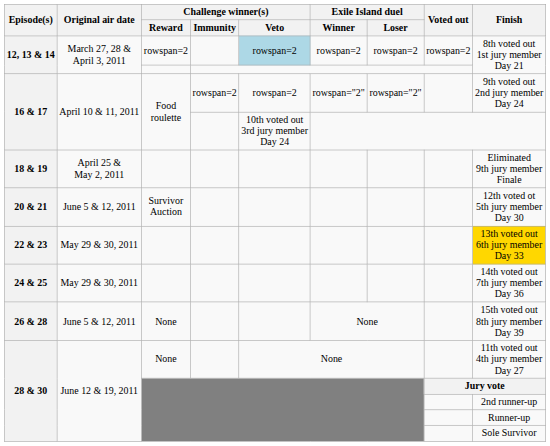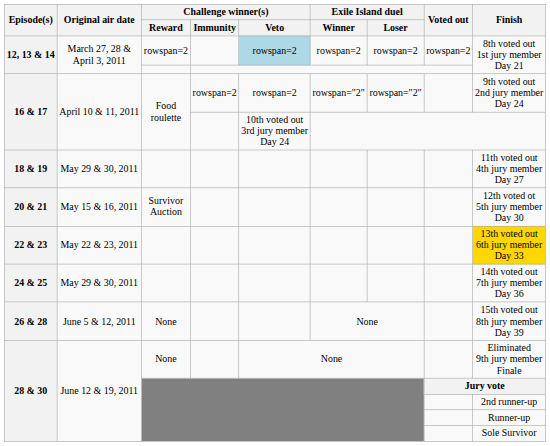(99, 169) April 25 & May 2, 2011 -> (99, 169) May 29 & 30, 2011
(509, 169) Eliminated 9th jury member Finale -> (509, 169) 11th voted out 4th jury member Day 27
(99, 207) June 5 & 12, 2011 -> (99, 207) May 15 & 16, 2011
(99, 245) May 29 & 30, 2011 -> (99, 245) May 22 & 23, 2011
(509, 359) 11th voted out 4th jury member Day 27 -> (509, 359) Eliminated 9th jury member Finale
